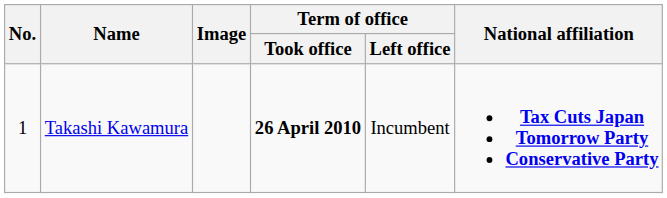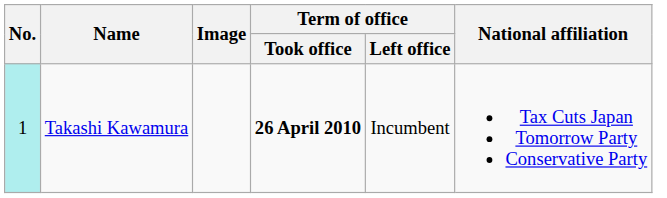(23, 127) no background -> (23, 127) paleturquoise background
(559, 138) bold -> (553, 138) normal
